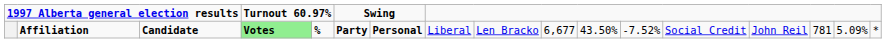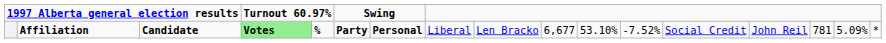(599, 30) 43.50% -> (599, 30) 53.10%
